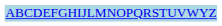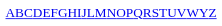(111, 13) lightblue background -> (111, 13) no background
